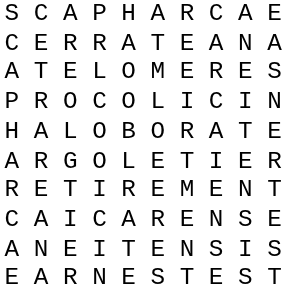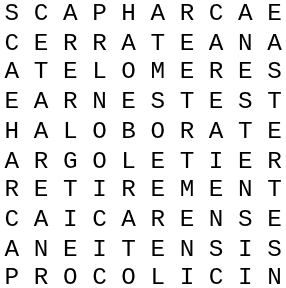(143, 102) P R O C O L I C I N -> (143, 102) E A R N E S T E S T
(143, 278) E A R N E S T E S T -> (143, 278) P R O C O L I C I N
